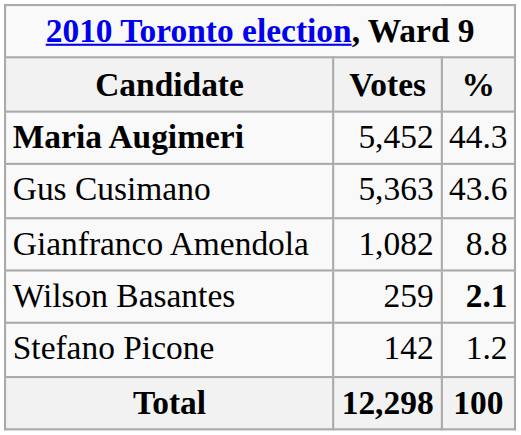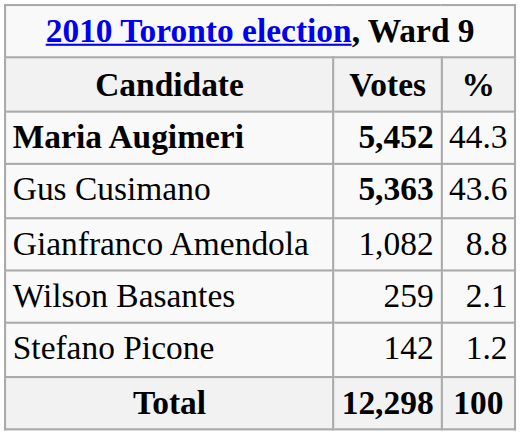(396, 137) normal -> (396, 137) bold
(396, 190) normal -> (396, 190) bold
(487, 296) bold -> (487, 296) normal
